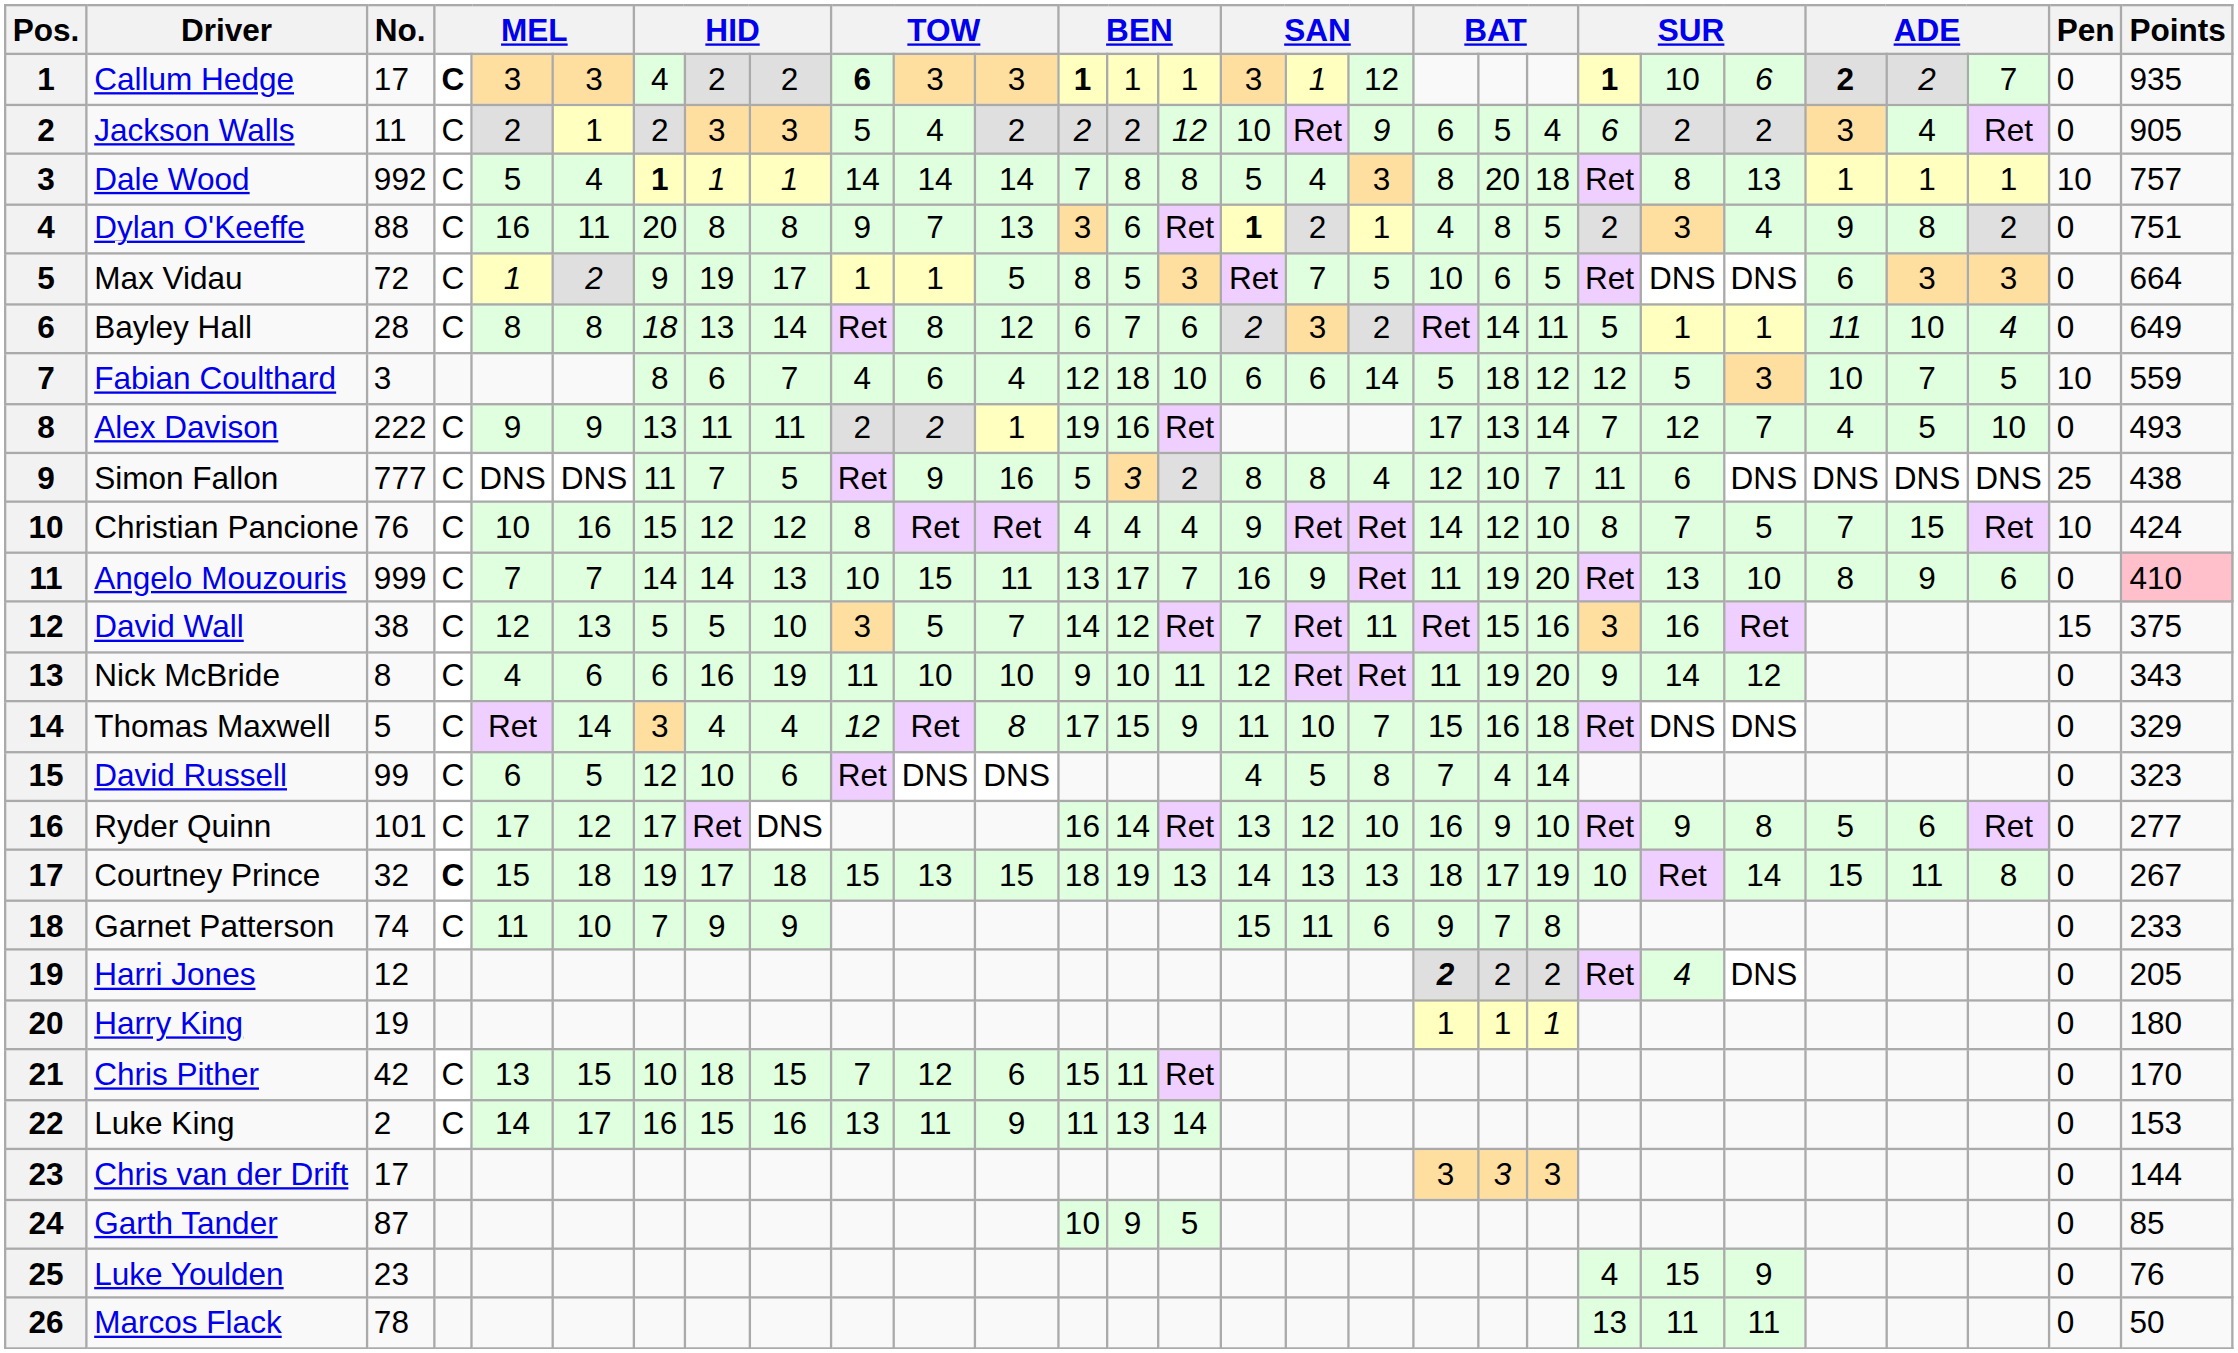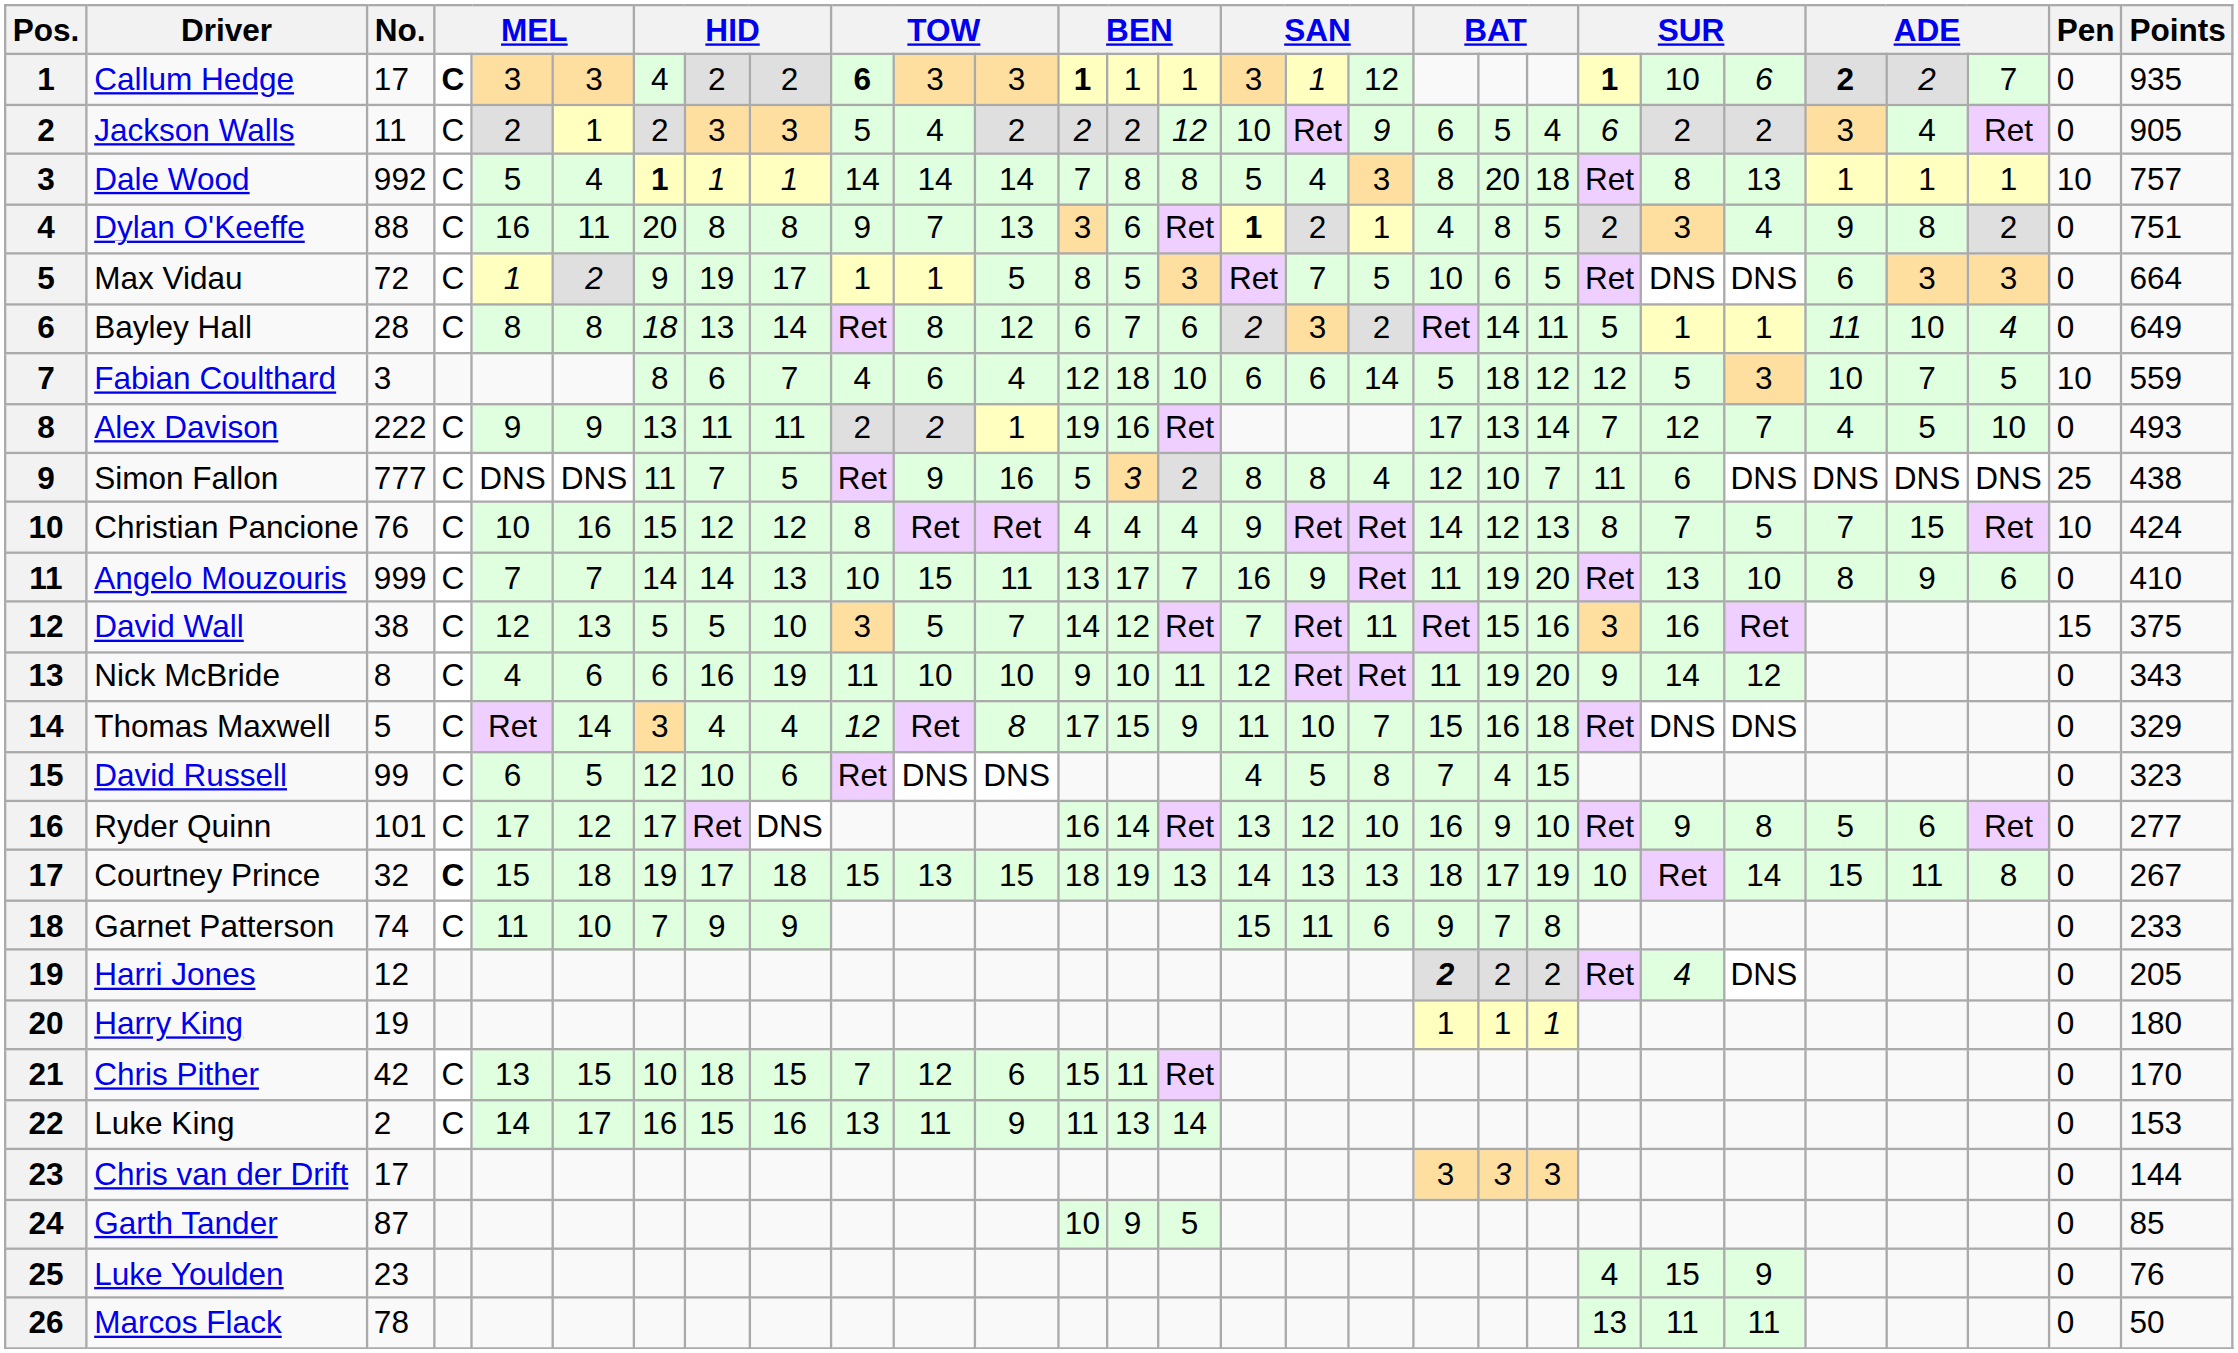(1553, 527) 10 -> (1553, 527) 13
(2156, 577) pink background -> (2156, 577) no background
(1553, 776) 14 -> (1553, 776) 15
